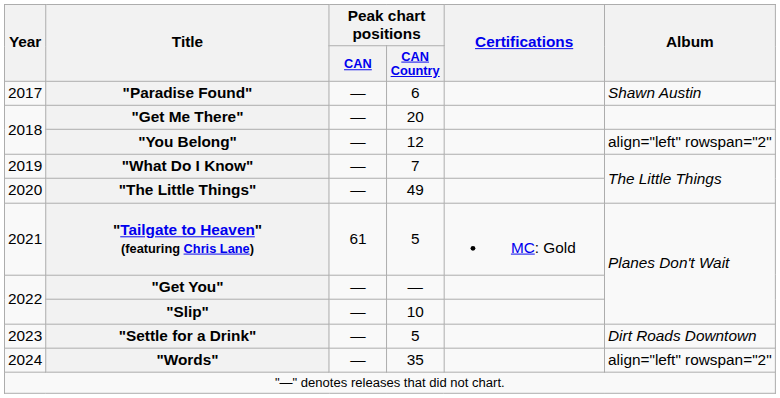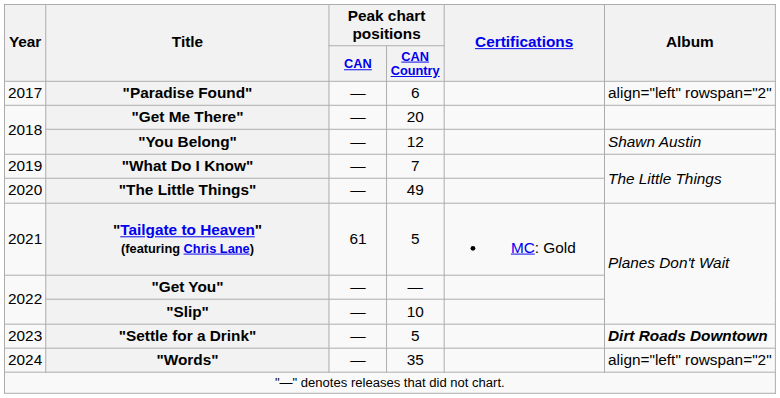(655, 93) Shawn Austin -> (690, 93) align="left" rowspan="2"
(690, 141) align="left" rowspan="2" -> (655, 141) Shawn Austin
(682, 336) normal -> (688, 336) bold
